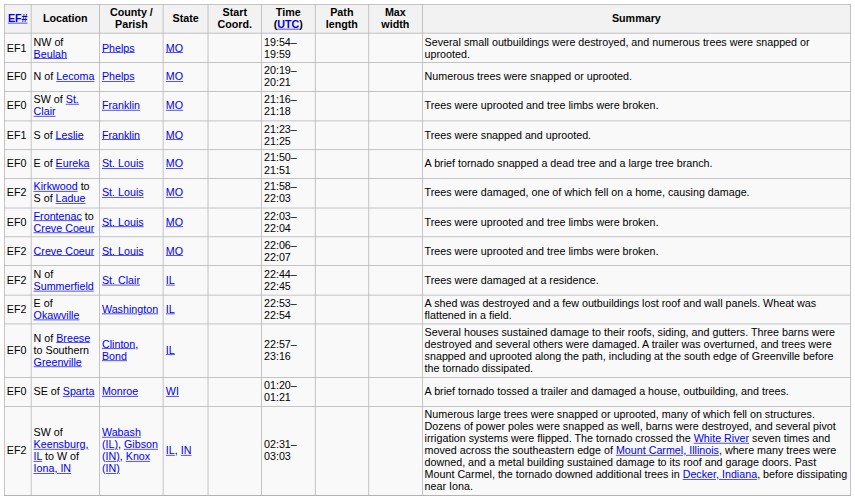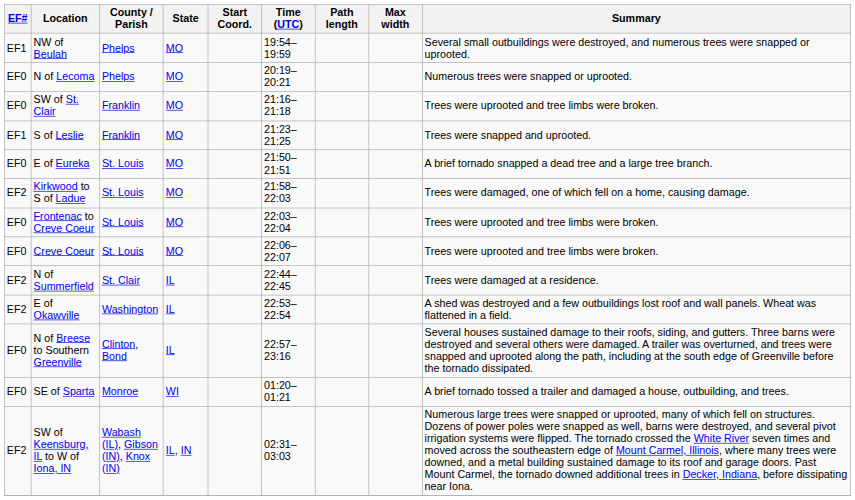(17, 251) EF2 -> (17, 251) EF0
